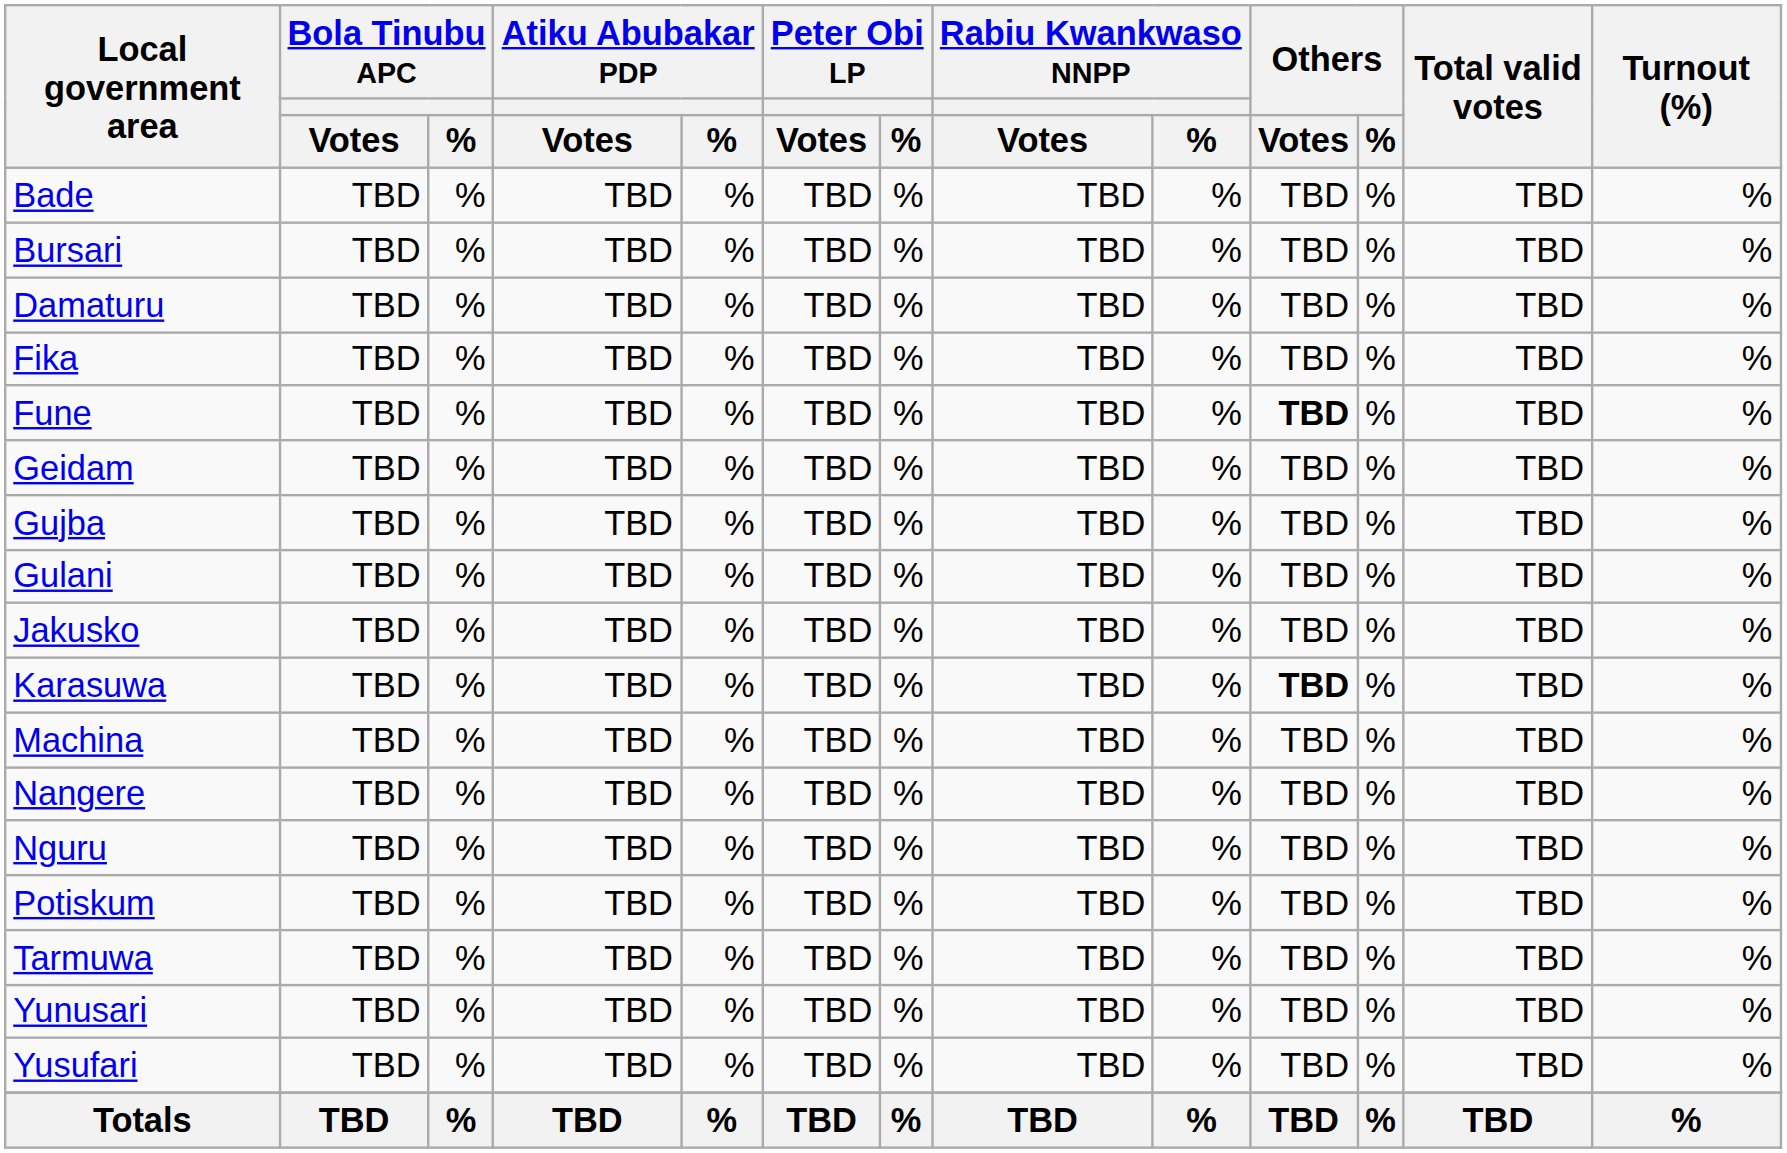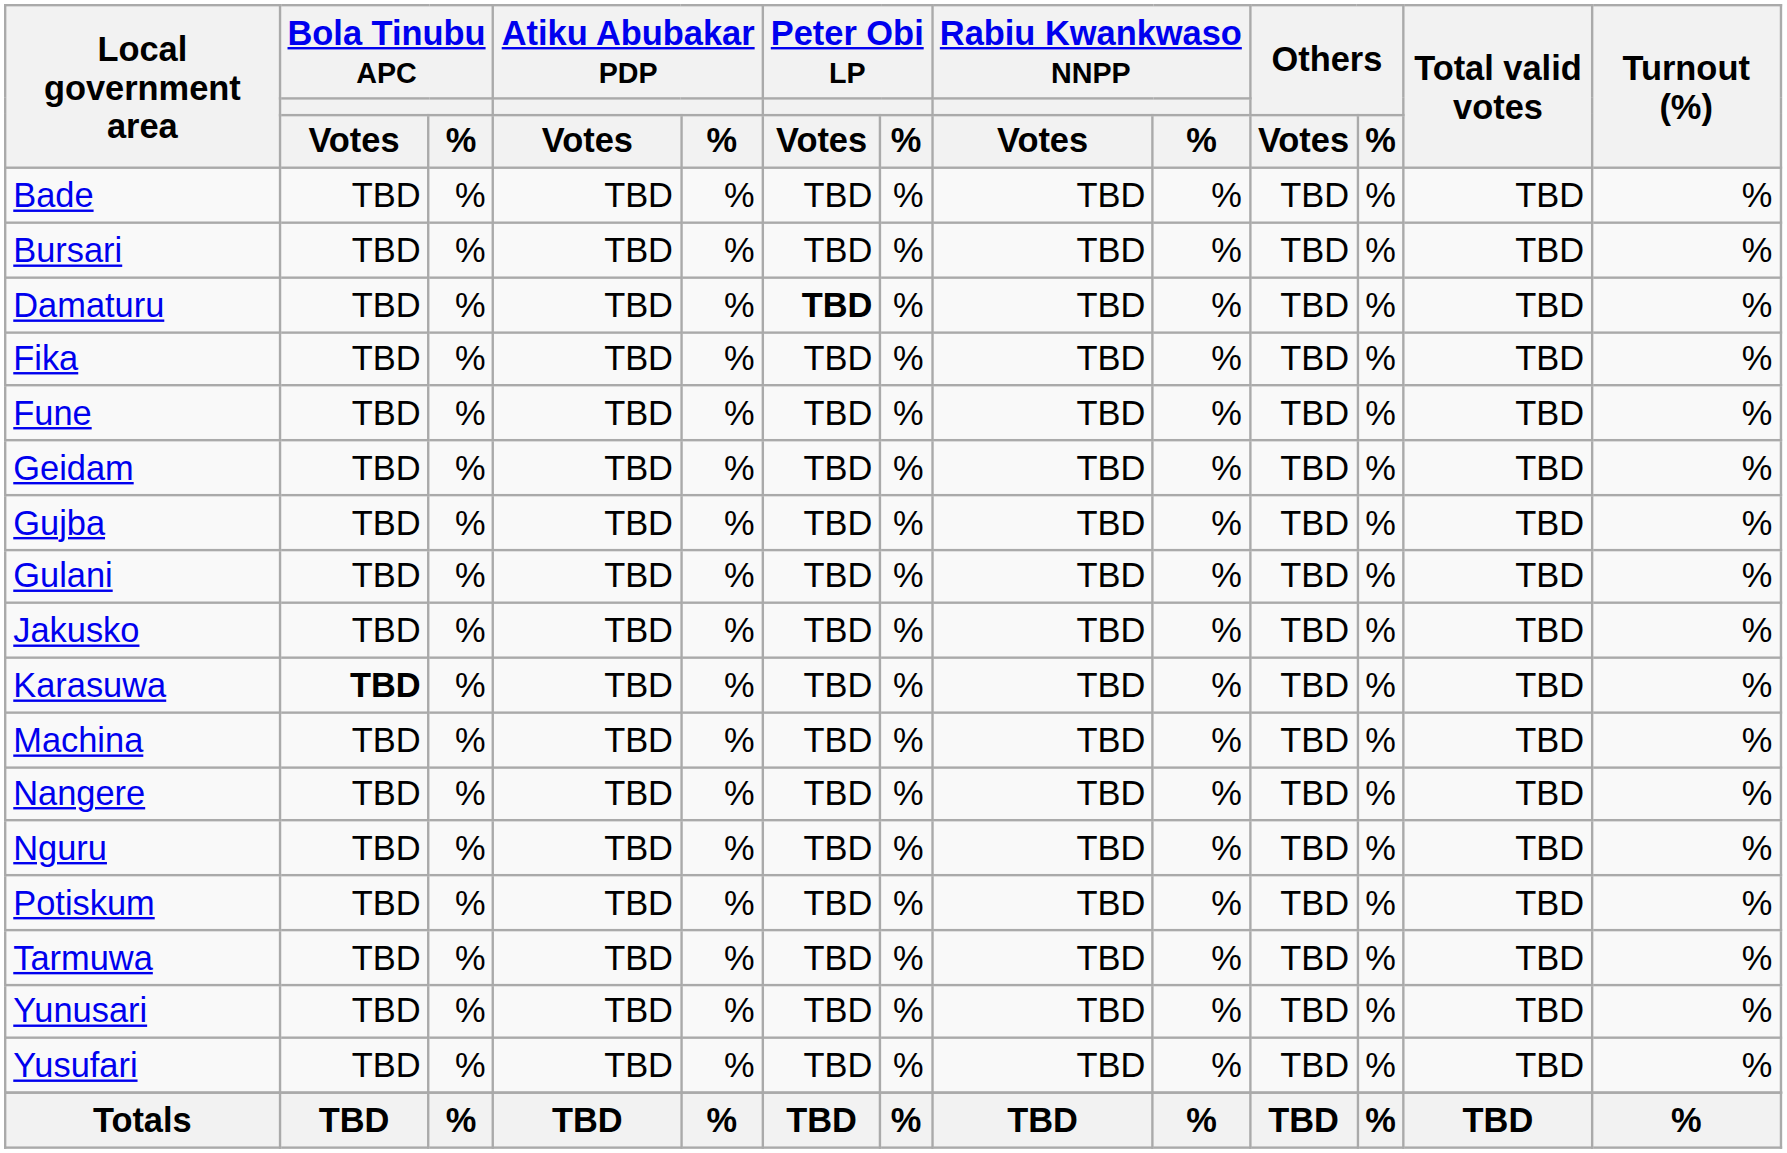(838, 305) normal -> (837, 305) bold
(1314, 413) bold -> (1315, 413) normal
(386, 685) normal -> (385, 685) bold
(1314, 685) bold -> (1315, 685) normal
